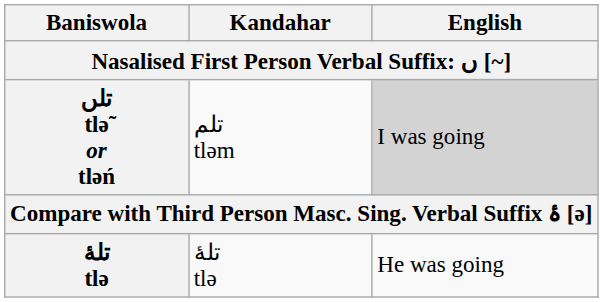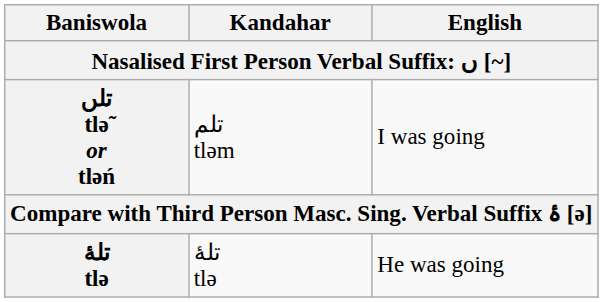(431, 136) lightgrey background -> (431, 136) no background
